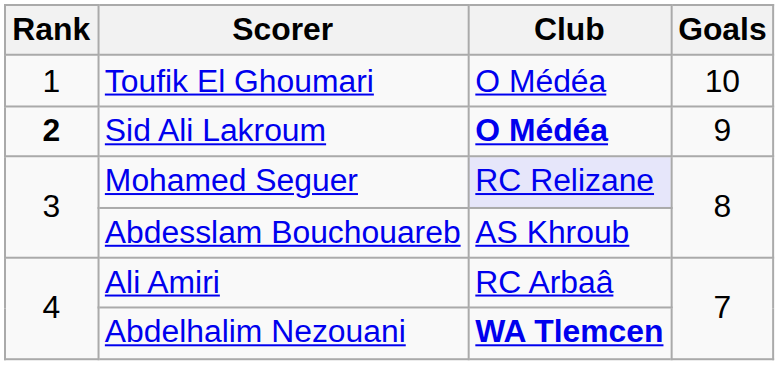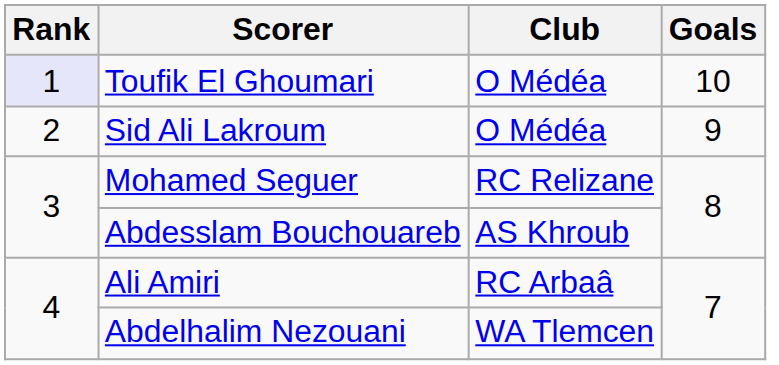(51, 80) no background -> (51, 80) lavender background
(51, 130) bold -> (51, 130) normal
(542, 130) bold -> (541, 130) normal
(565, 181) lavender background -> (565, 181) no background
(569, 332) bold -> (565, 332) normal
